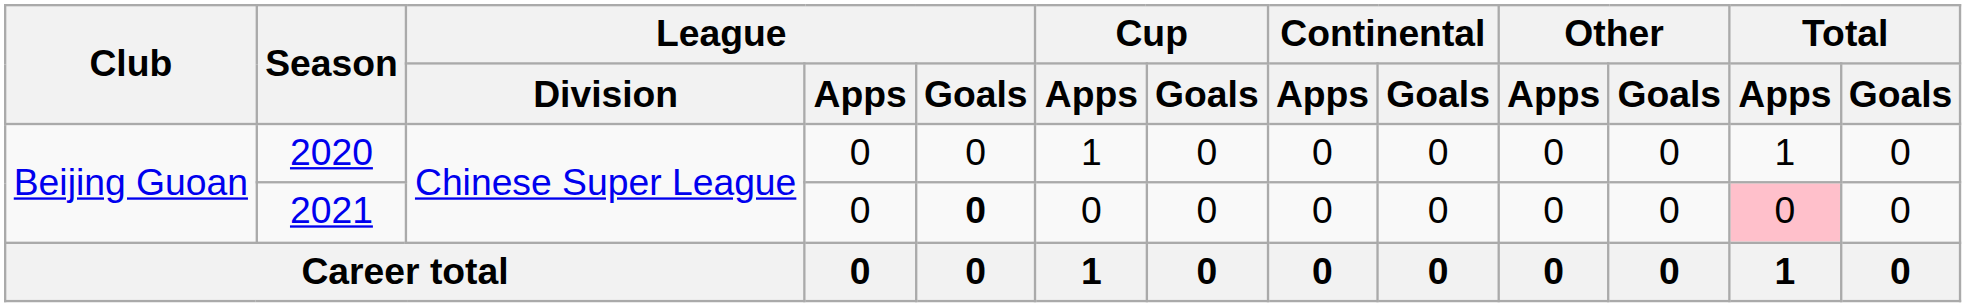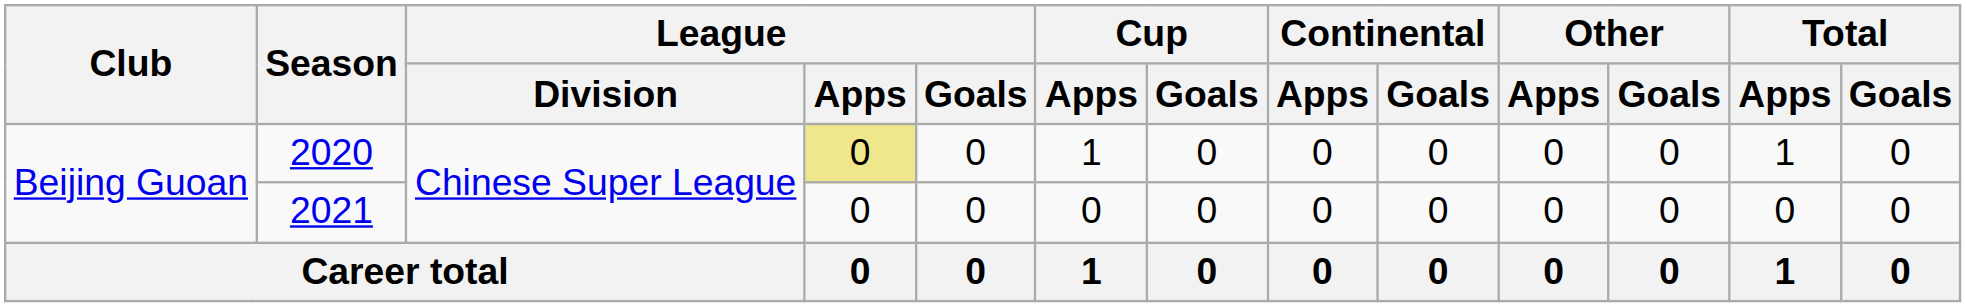(860, 152) no background -> (860, 152) khaki background
(976, 211) bold -> (976, 211) normal
(1785, 211) pink background -> (1785, 211) no background
